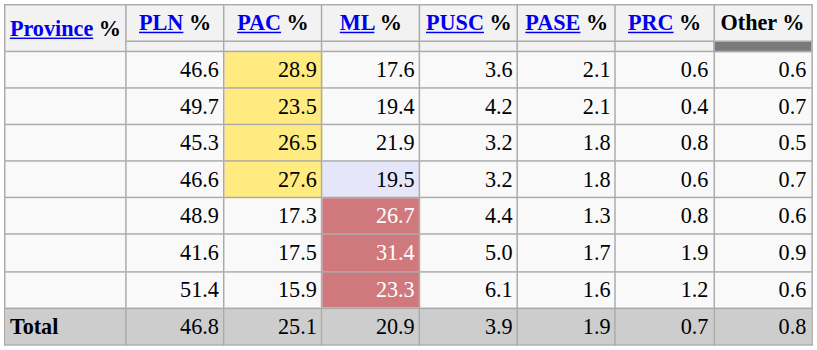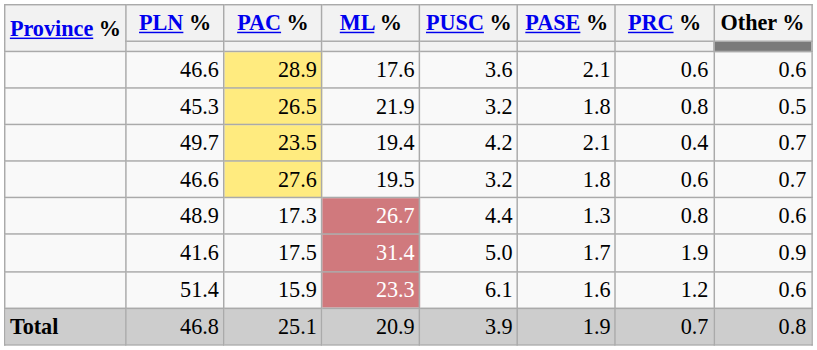rows swapped: (297, 143) <-> (297, 106)
(395, 179) lavender background -> (395, 179) no background
